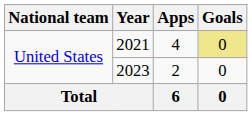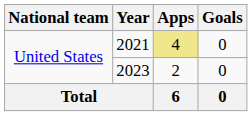(176, 44) no background -> (176, 44) khaki background
(222, 44) khaki background -> (222, 44) no background
